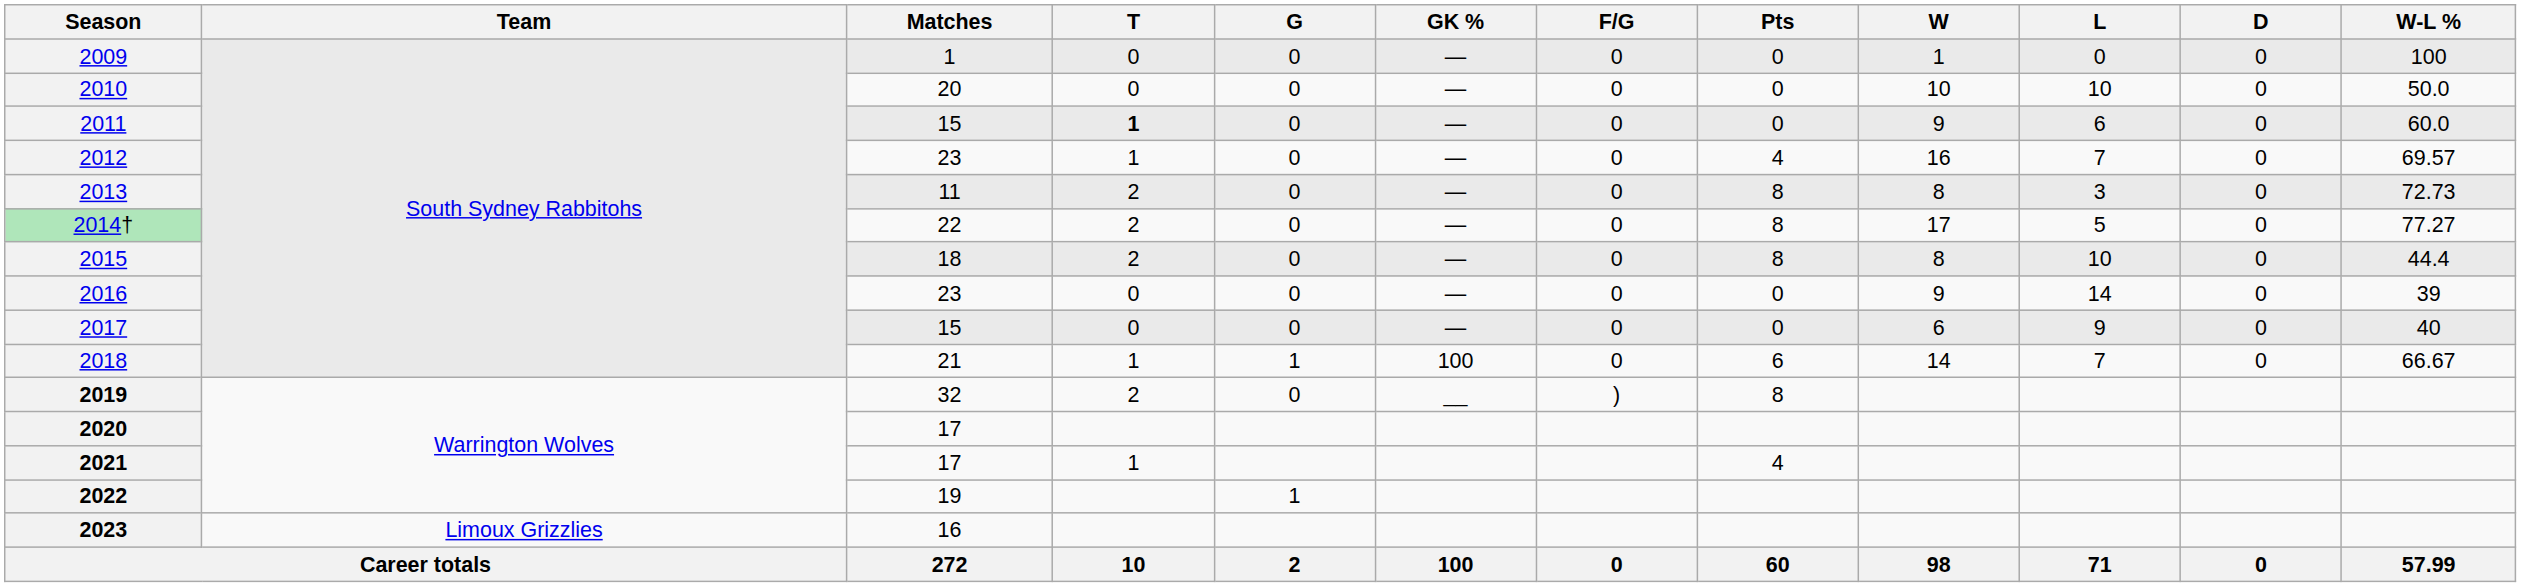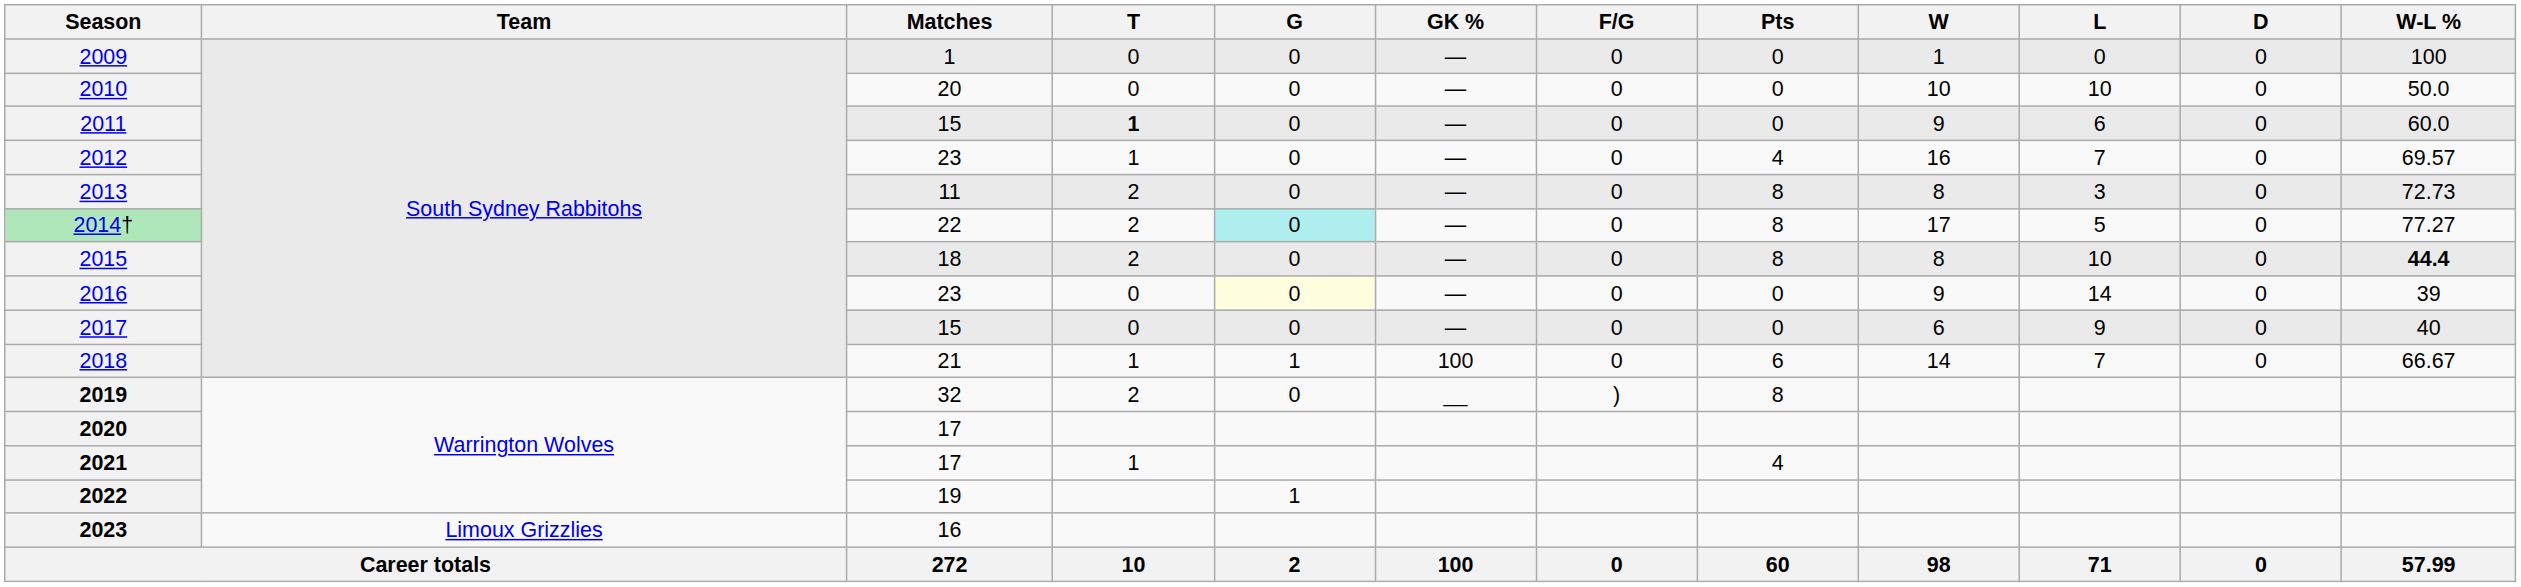(1294, 225) no background -> (1294, 225) paleturquoise background
(2429, 259) normal -> (2429, 259) bold
(1294, 293) no background -> (1294, 293) lightyellow background
